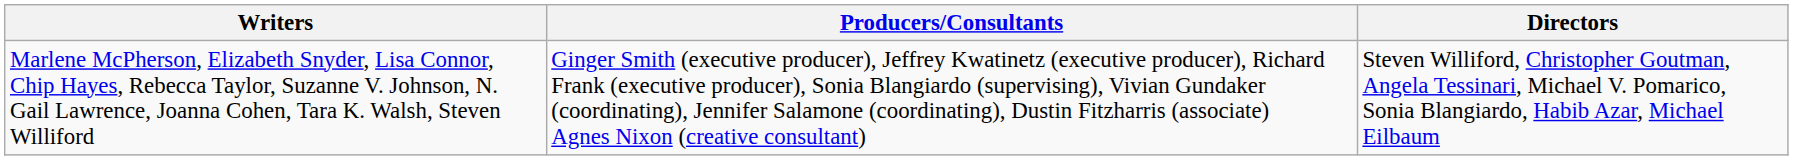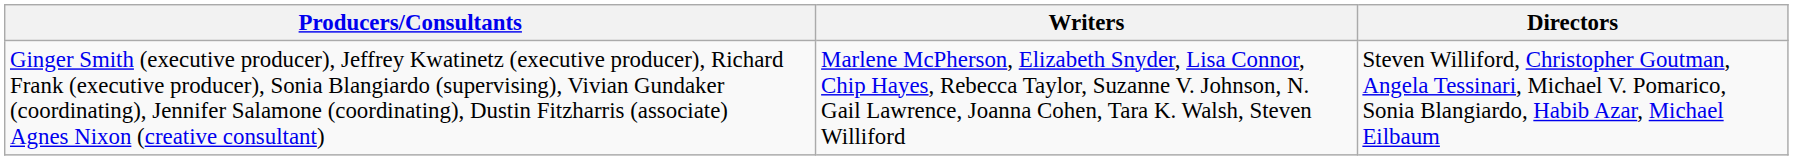columns swapped: (275, 22) <-> (952, 22)
